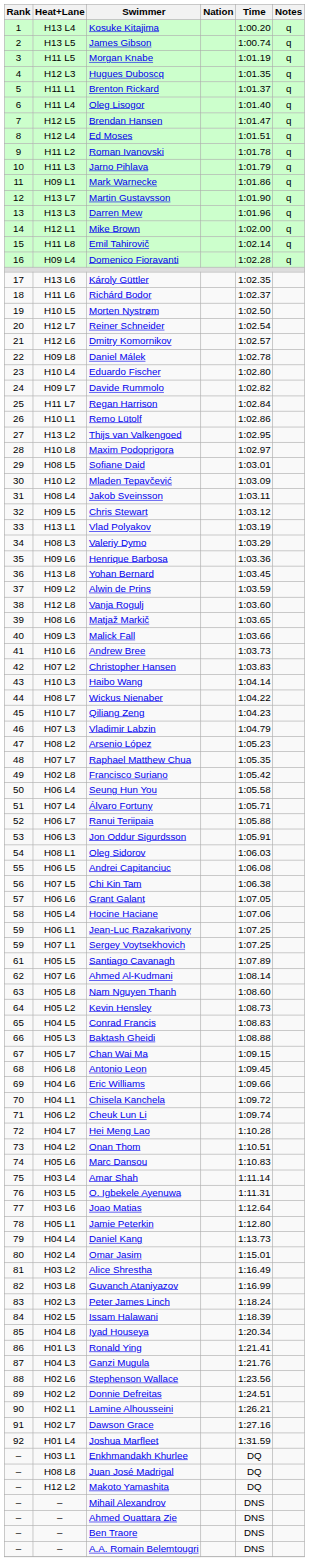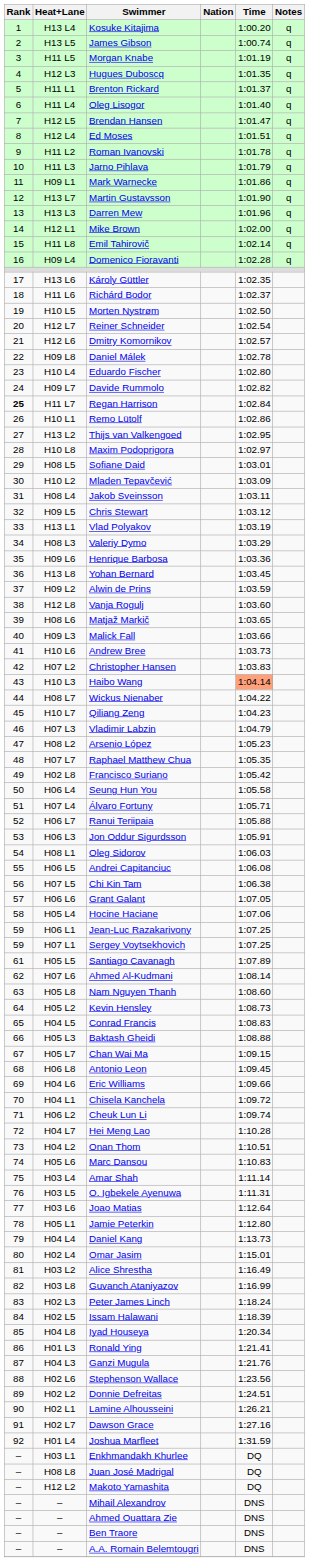(18, 403) normal -> (18, 403) bold
(254, 682) no background -> (254, 682) lightsalmon background
